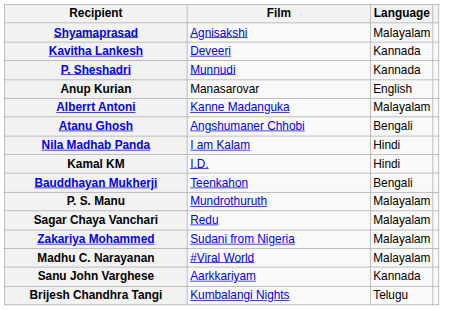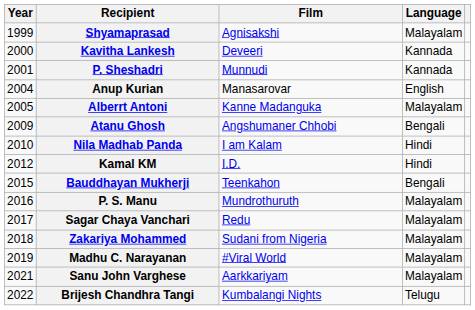+ column: (20, 13)
(397, 276) Kannada -> (434, 276) Malayalam
